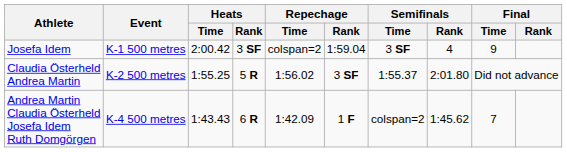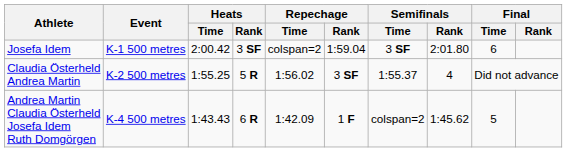(449, 50) 4 -> (449, 50) 2:01.80
(494, 50) 9 -> (494, 50) 6
(449, 75) 2:01.80 -> (449, 75) 4
(494, 119) 7 -> (494, 119) 5
